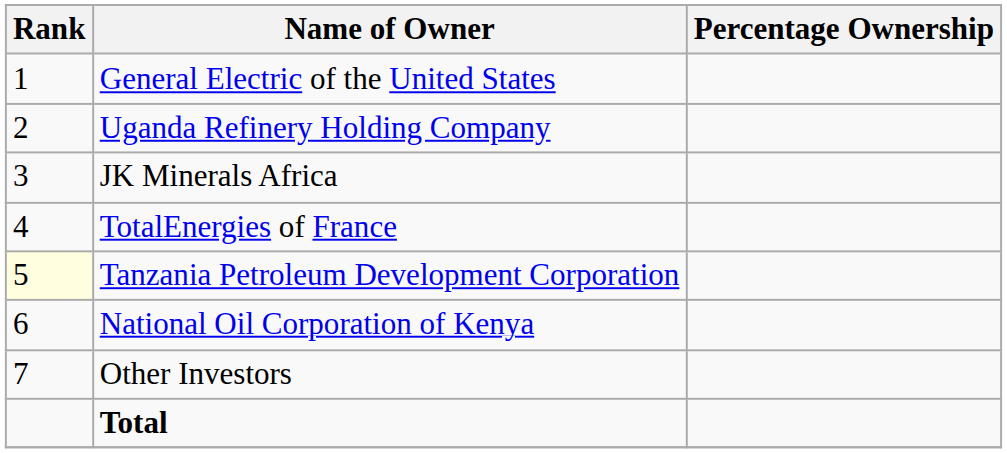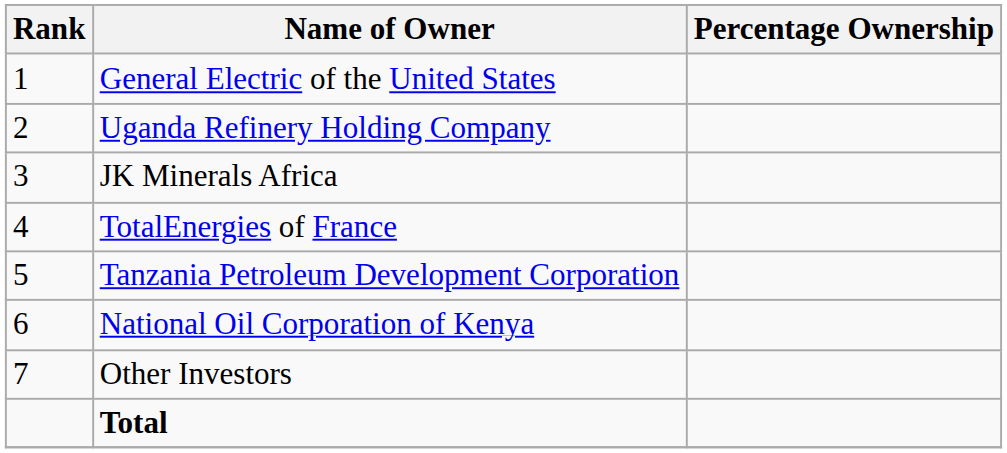(21, 275) lightyellow background -> (21, 275) no background
